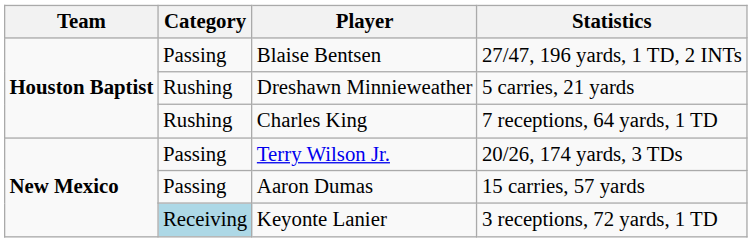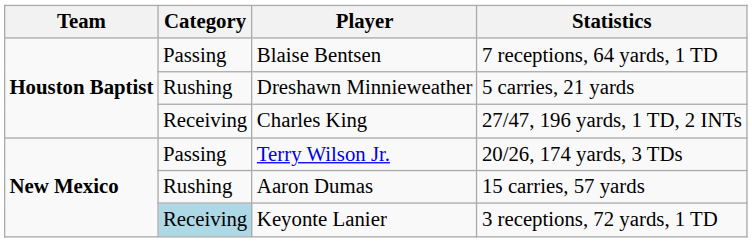(612, 54) 27/47, 196 yards, 1 TD, 2 INTs -> (600, 54) 7 receptions, 64 yards, 1 TD
(198, 120) Rushing -> (205, 120) Receiving
(600, 120) 7 receptions, 64 yards, 1 TD -> (612, 120) 27/47, 196 yards, 1 TD, 2 INTs
(195, 186) Passing -> (198, 186) Rushing
